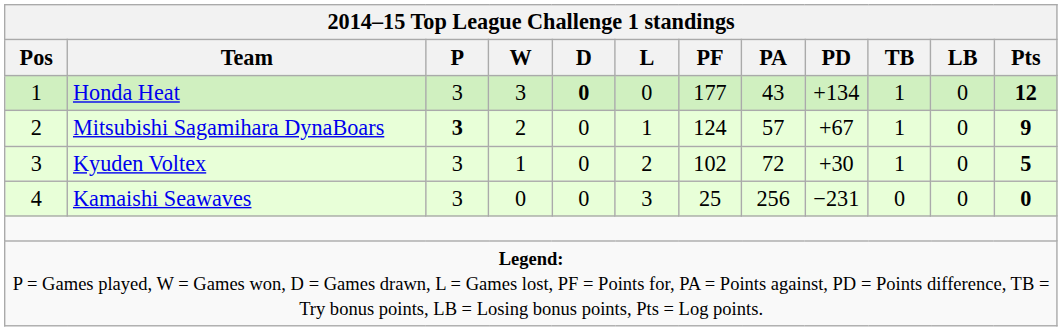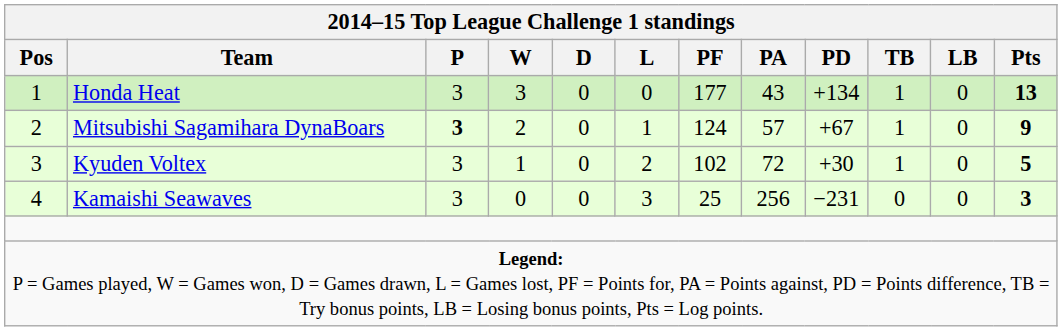(584, 92) bold -> (584, 92) normal
(1026, 92) 12 -> (1026, 92) 13
(1026, 198) 0 -> (1026, 198) 3
